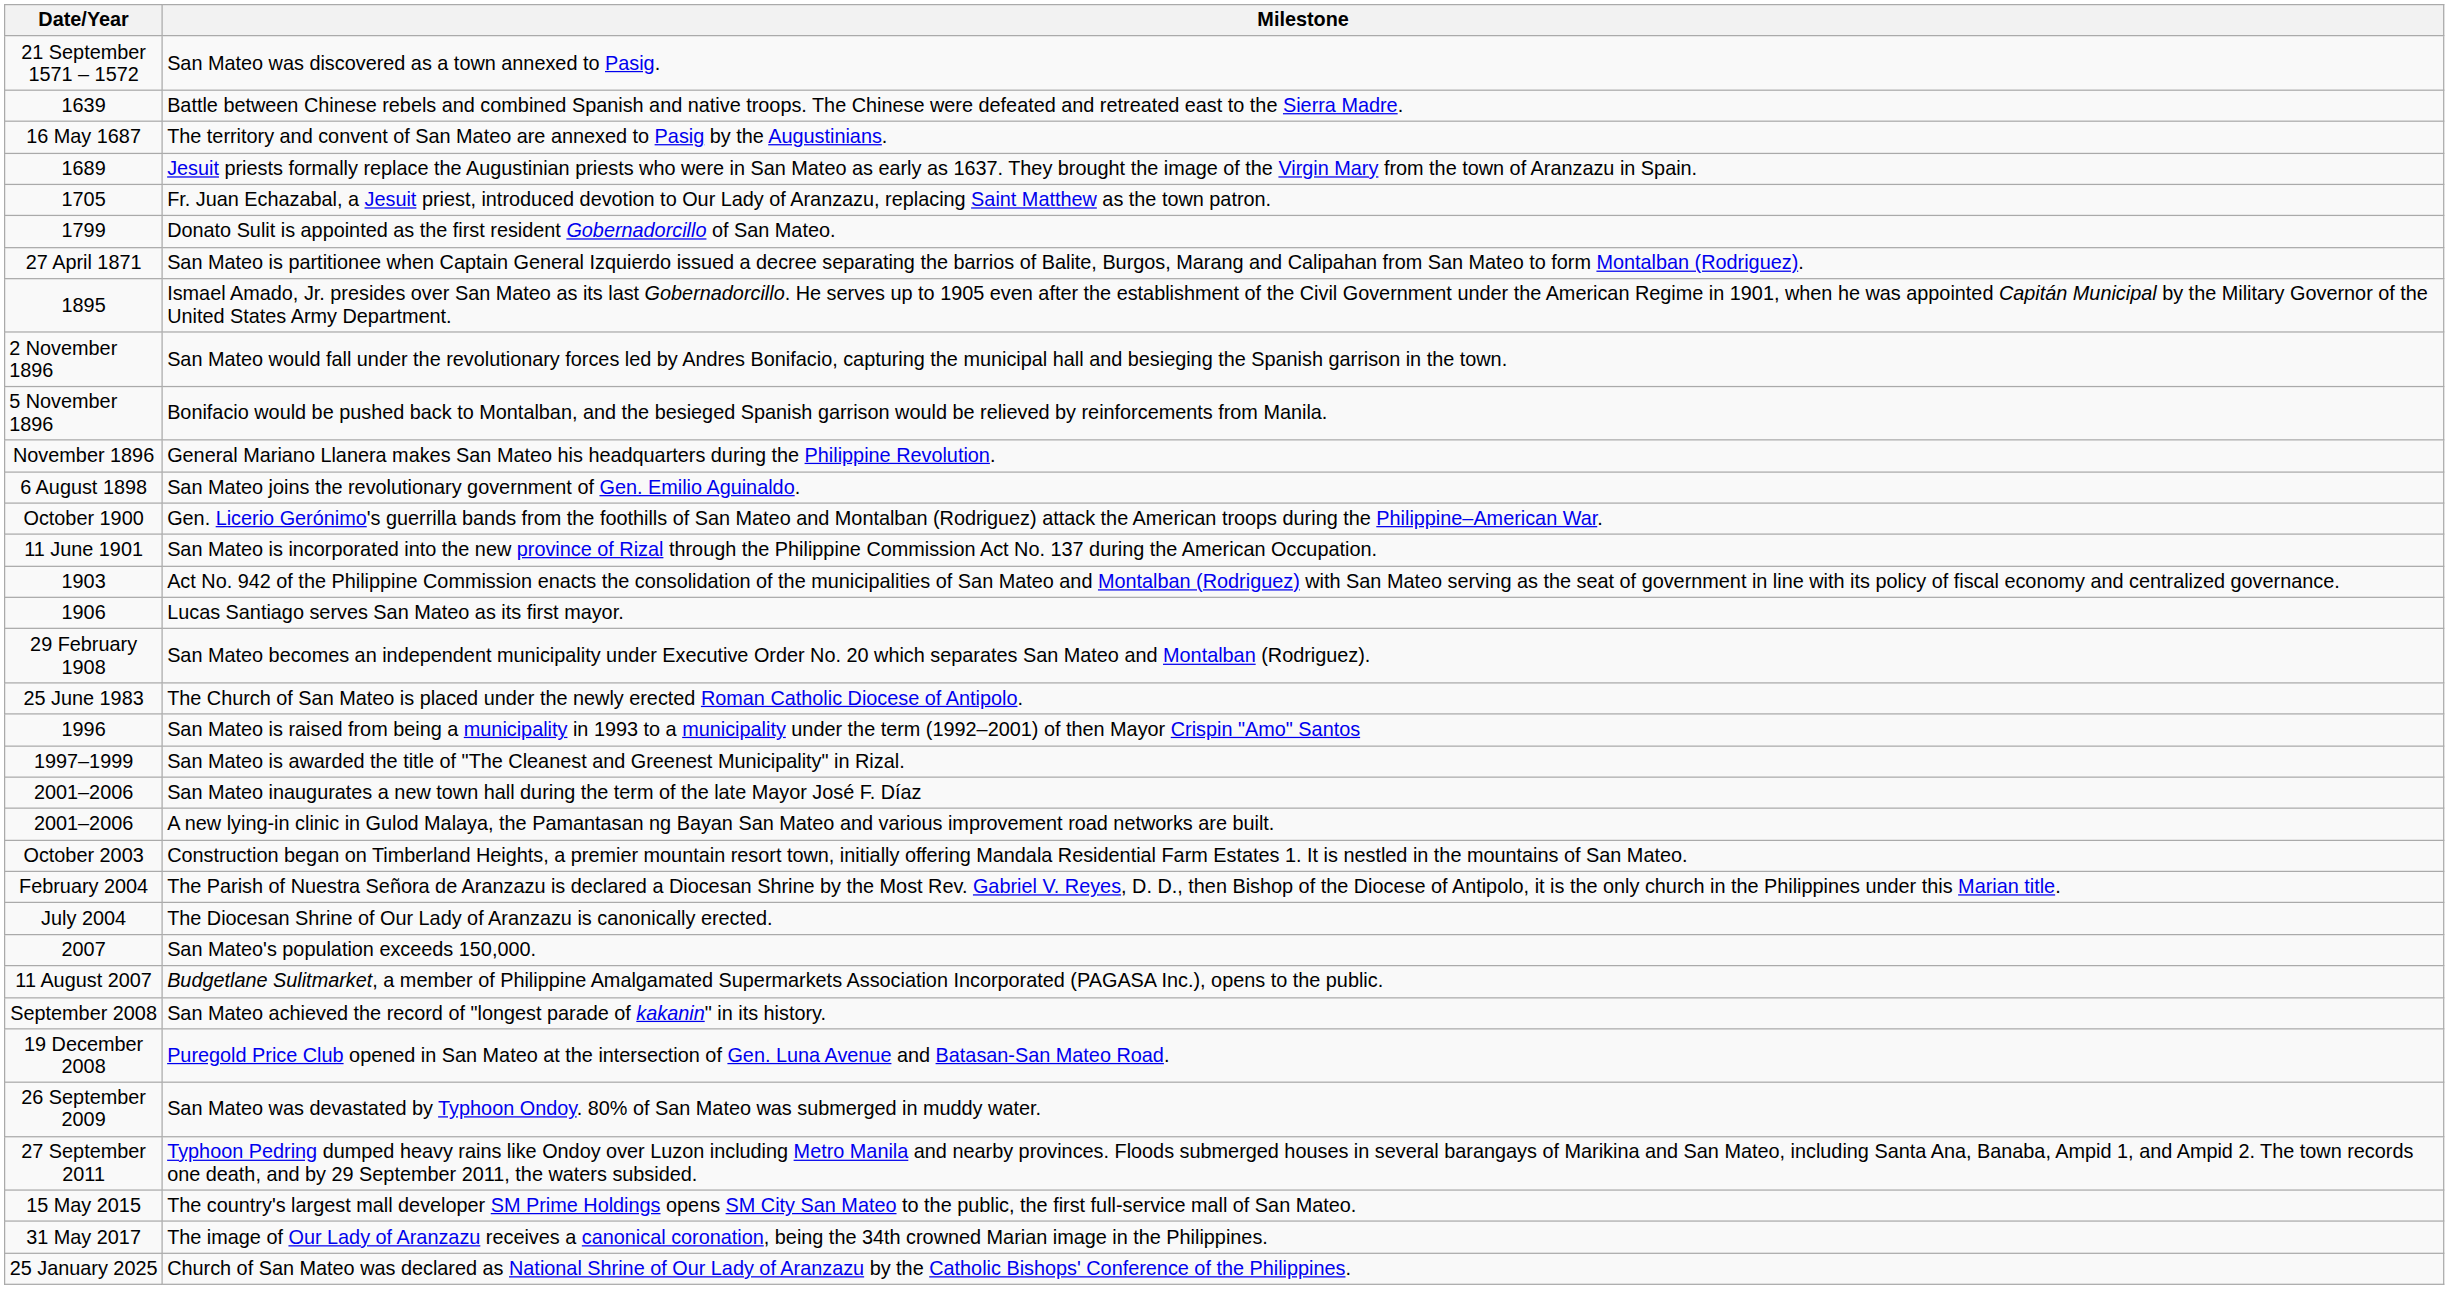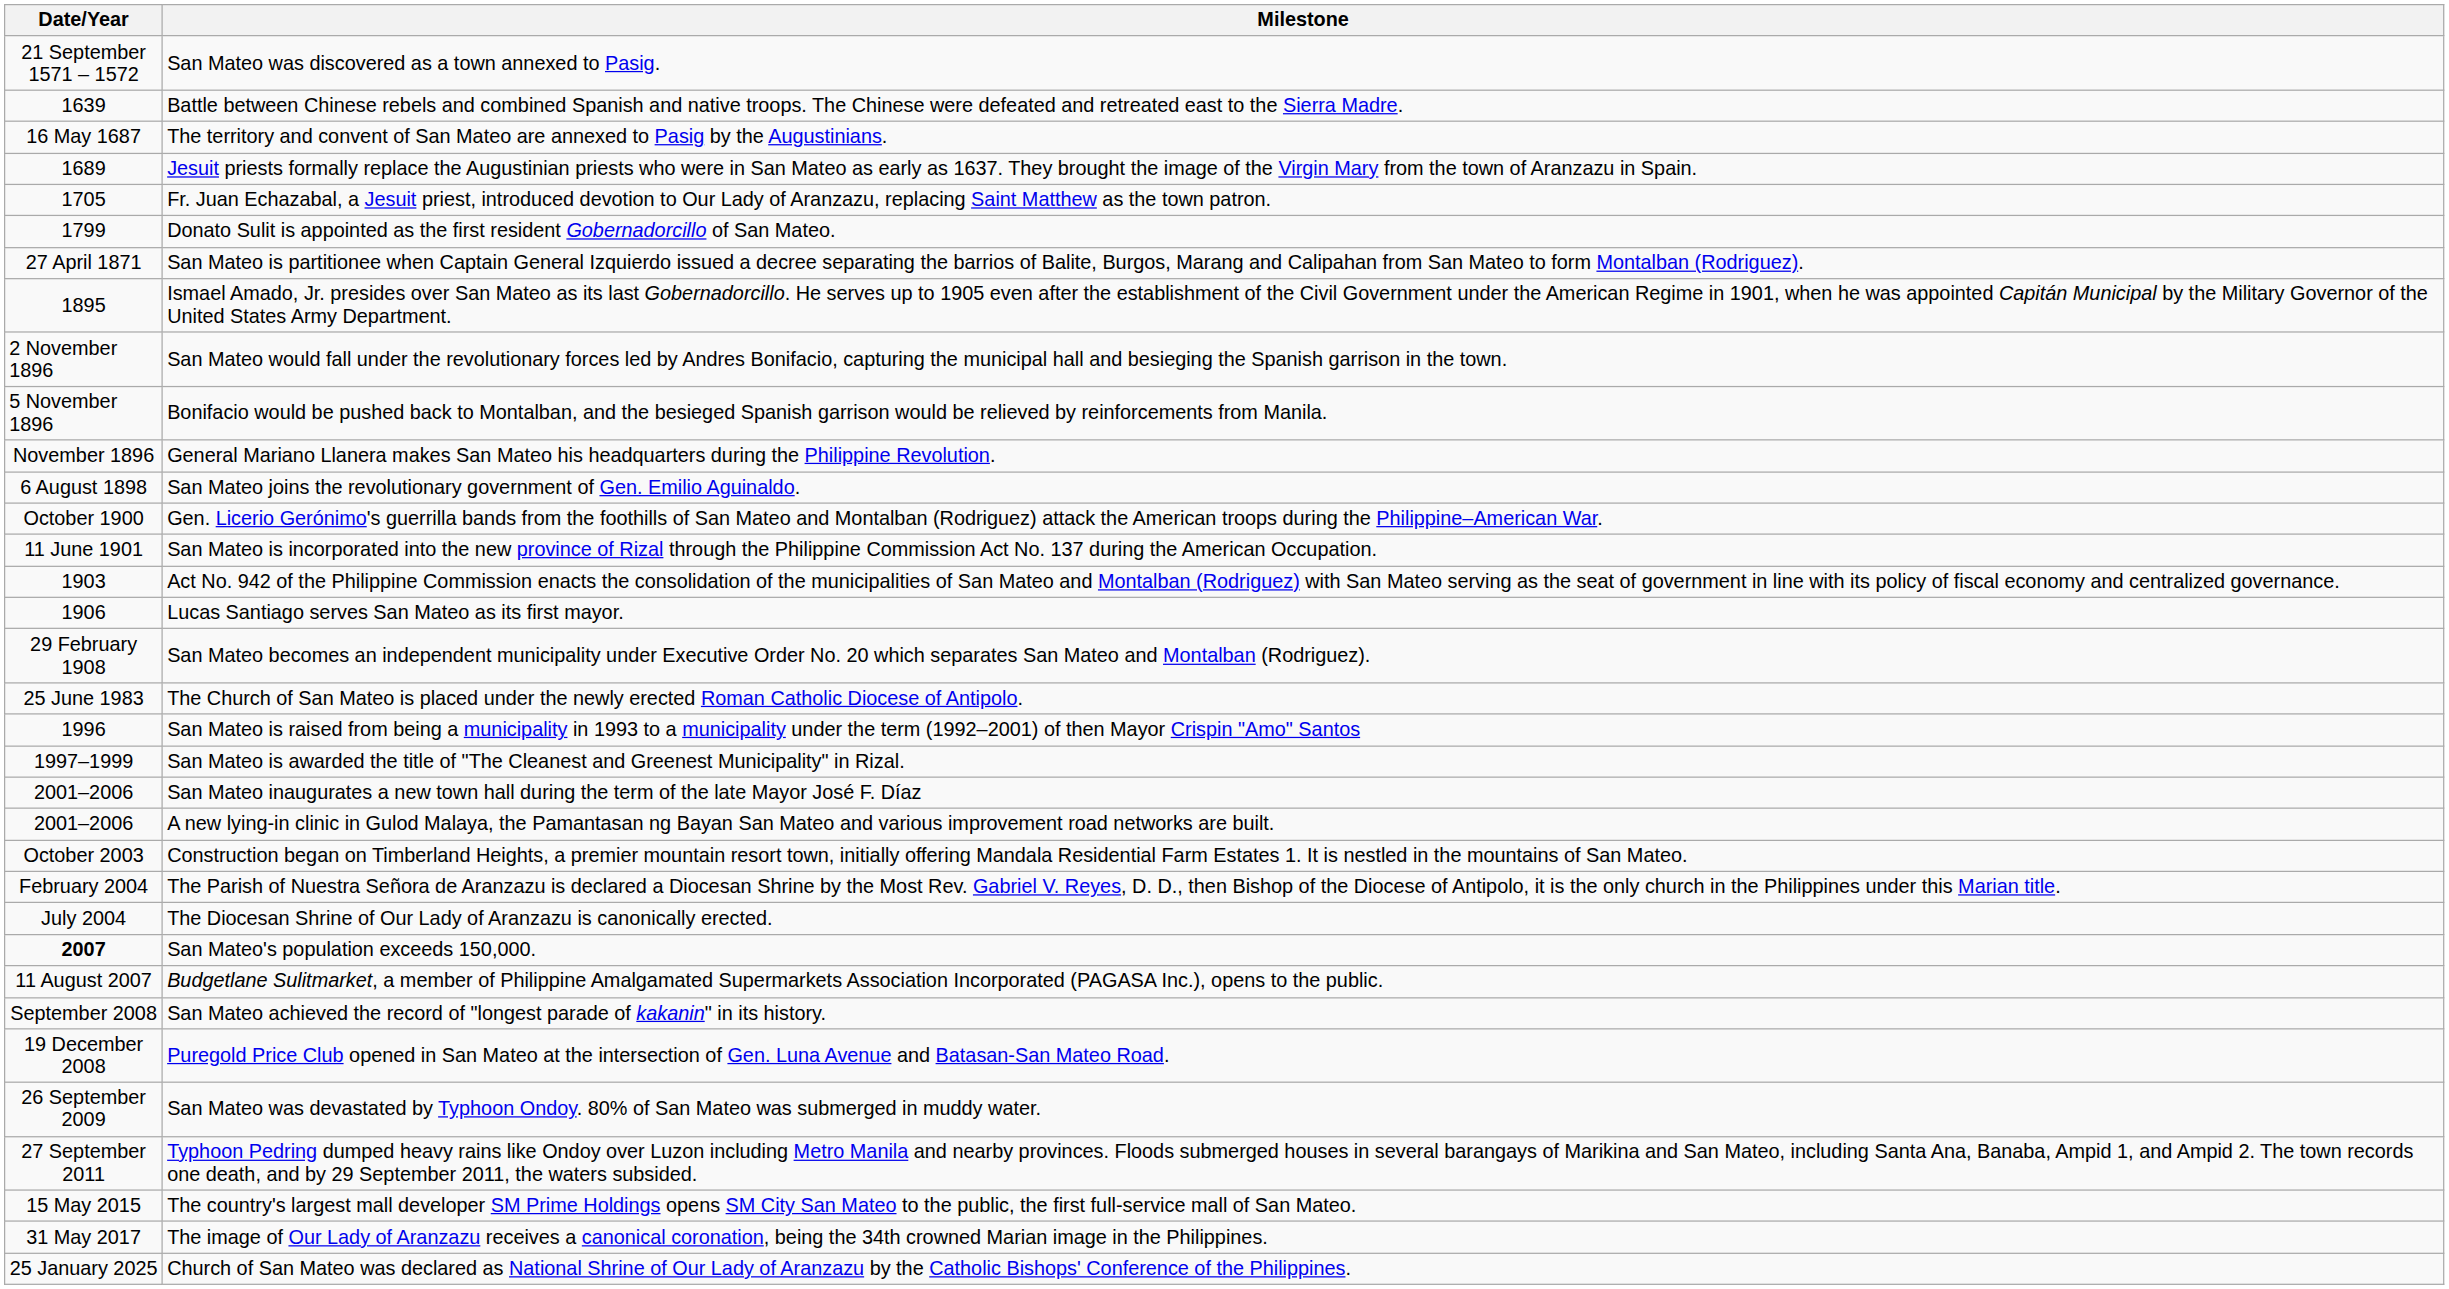(84, 949) normal -> (84, 949) bold
